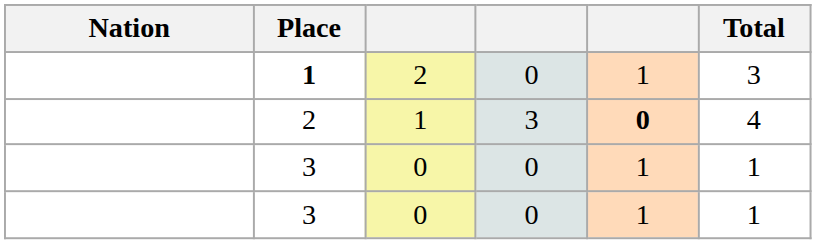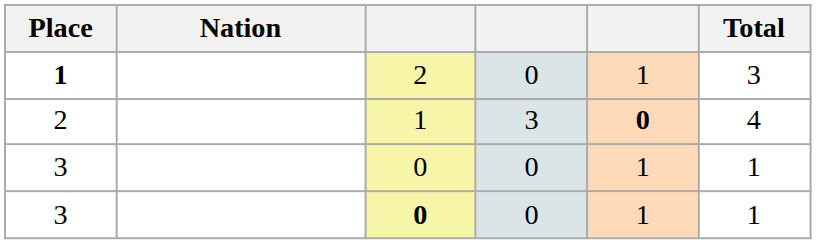columns swapped: (309, 28) <-> (129, 28)
(420, 214) normal -> (420, 214) bold
